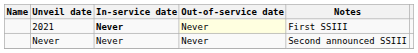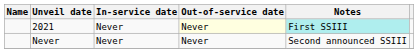(110, 26) bold -> (110, 26) normal
(318, 26) no background -> (318, 26) paleturquoise background
